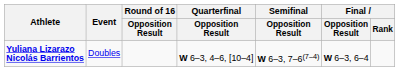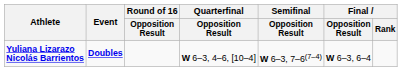(104, 54) normal -> (105, 54) bold
